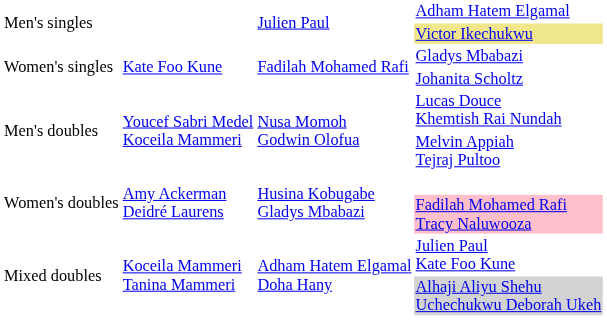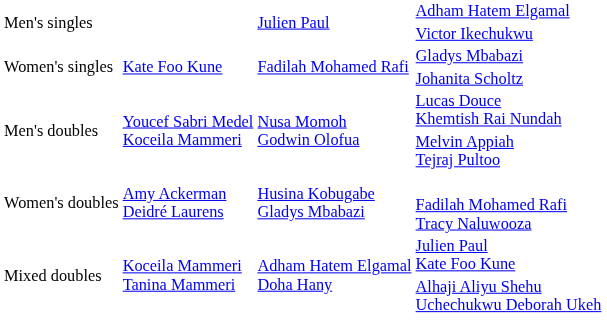(474, 33) khaki background -> (474, 33) no background
(491, 214) pink background -> (491, 214) no background
(508, 295) lightgrey background -> (508, 295) no background
